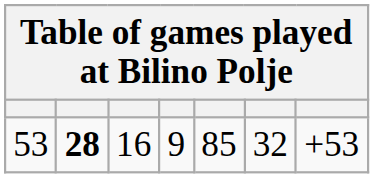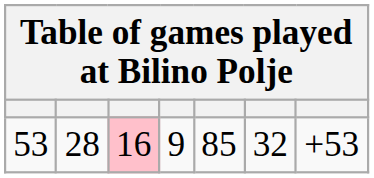(82, 144) bold -> (82, 144) normal
(134, 144) no background -> (134, 144) pink background
